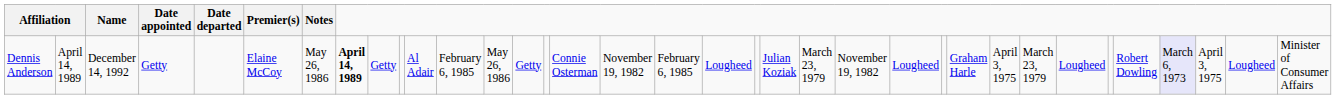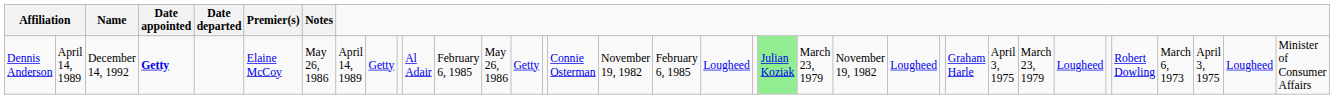(154, 65) normal -> (155, 65) bold
(352, 65) bold -> (351, 65) normal
(779, 65) no background -> (778, 65) lightgreen background
(1178, 65) lavender background -> (1176, 65) no background
